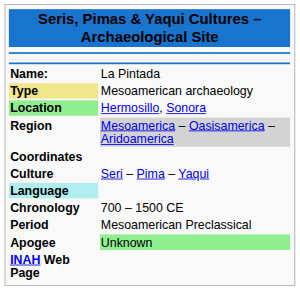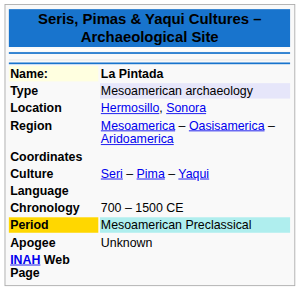(29, 74) no background -> (29, 74) lightyellow background
(130, 74) normal -> (132, 74) bold
(24, 91) khaki background -> (24, 91) no background
(177, 91) no background -> (177, 91) lavender background
(36, 108) lightgreen background -> (36, 108) no background
(188, 132) lightgrey background -> (188, 132) no background
(39, 191) paleturquoise background -> (39, 191) no background
(29, 225) no background -> (29, 225) gold background
(176, 225) no background -> (176, 225) paleturquoise background
(127, 242) lightgreen background -> (127, 242) no background
